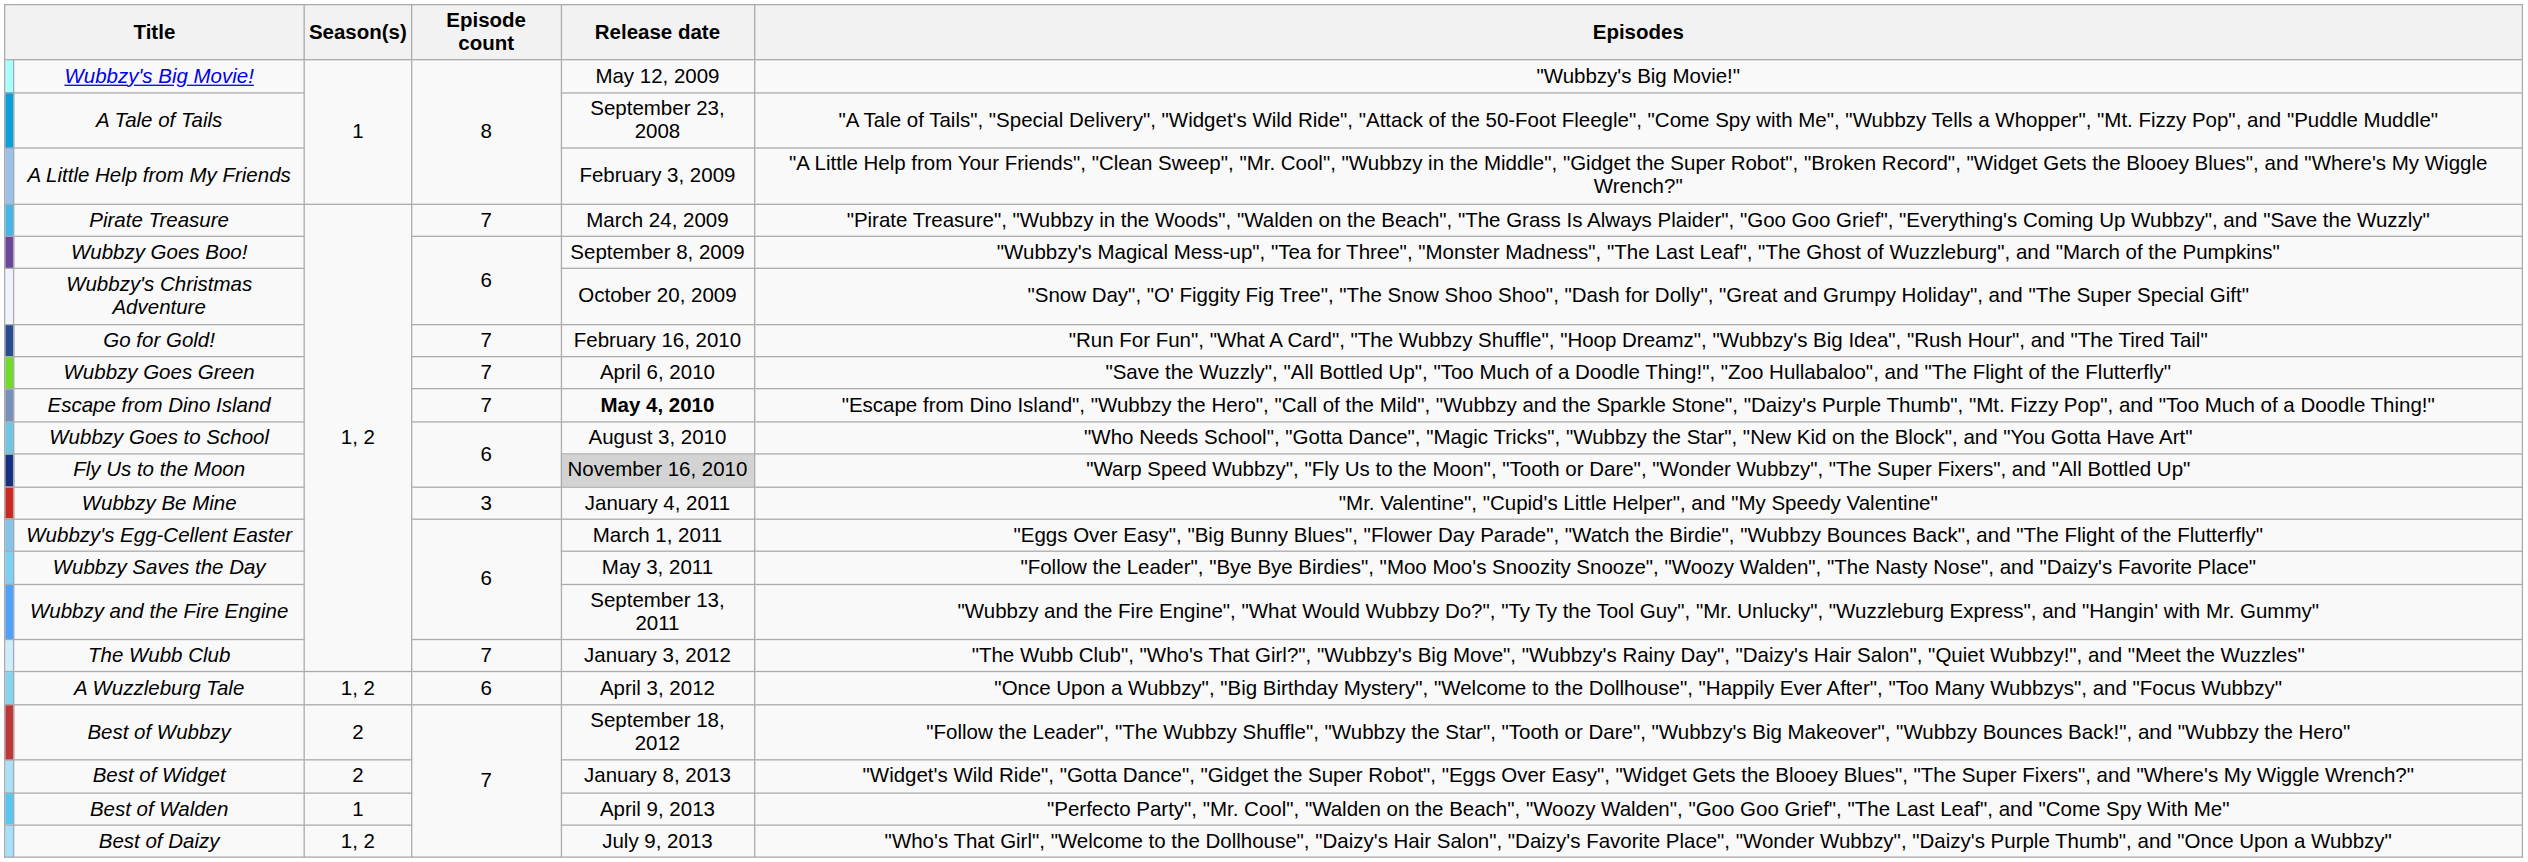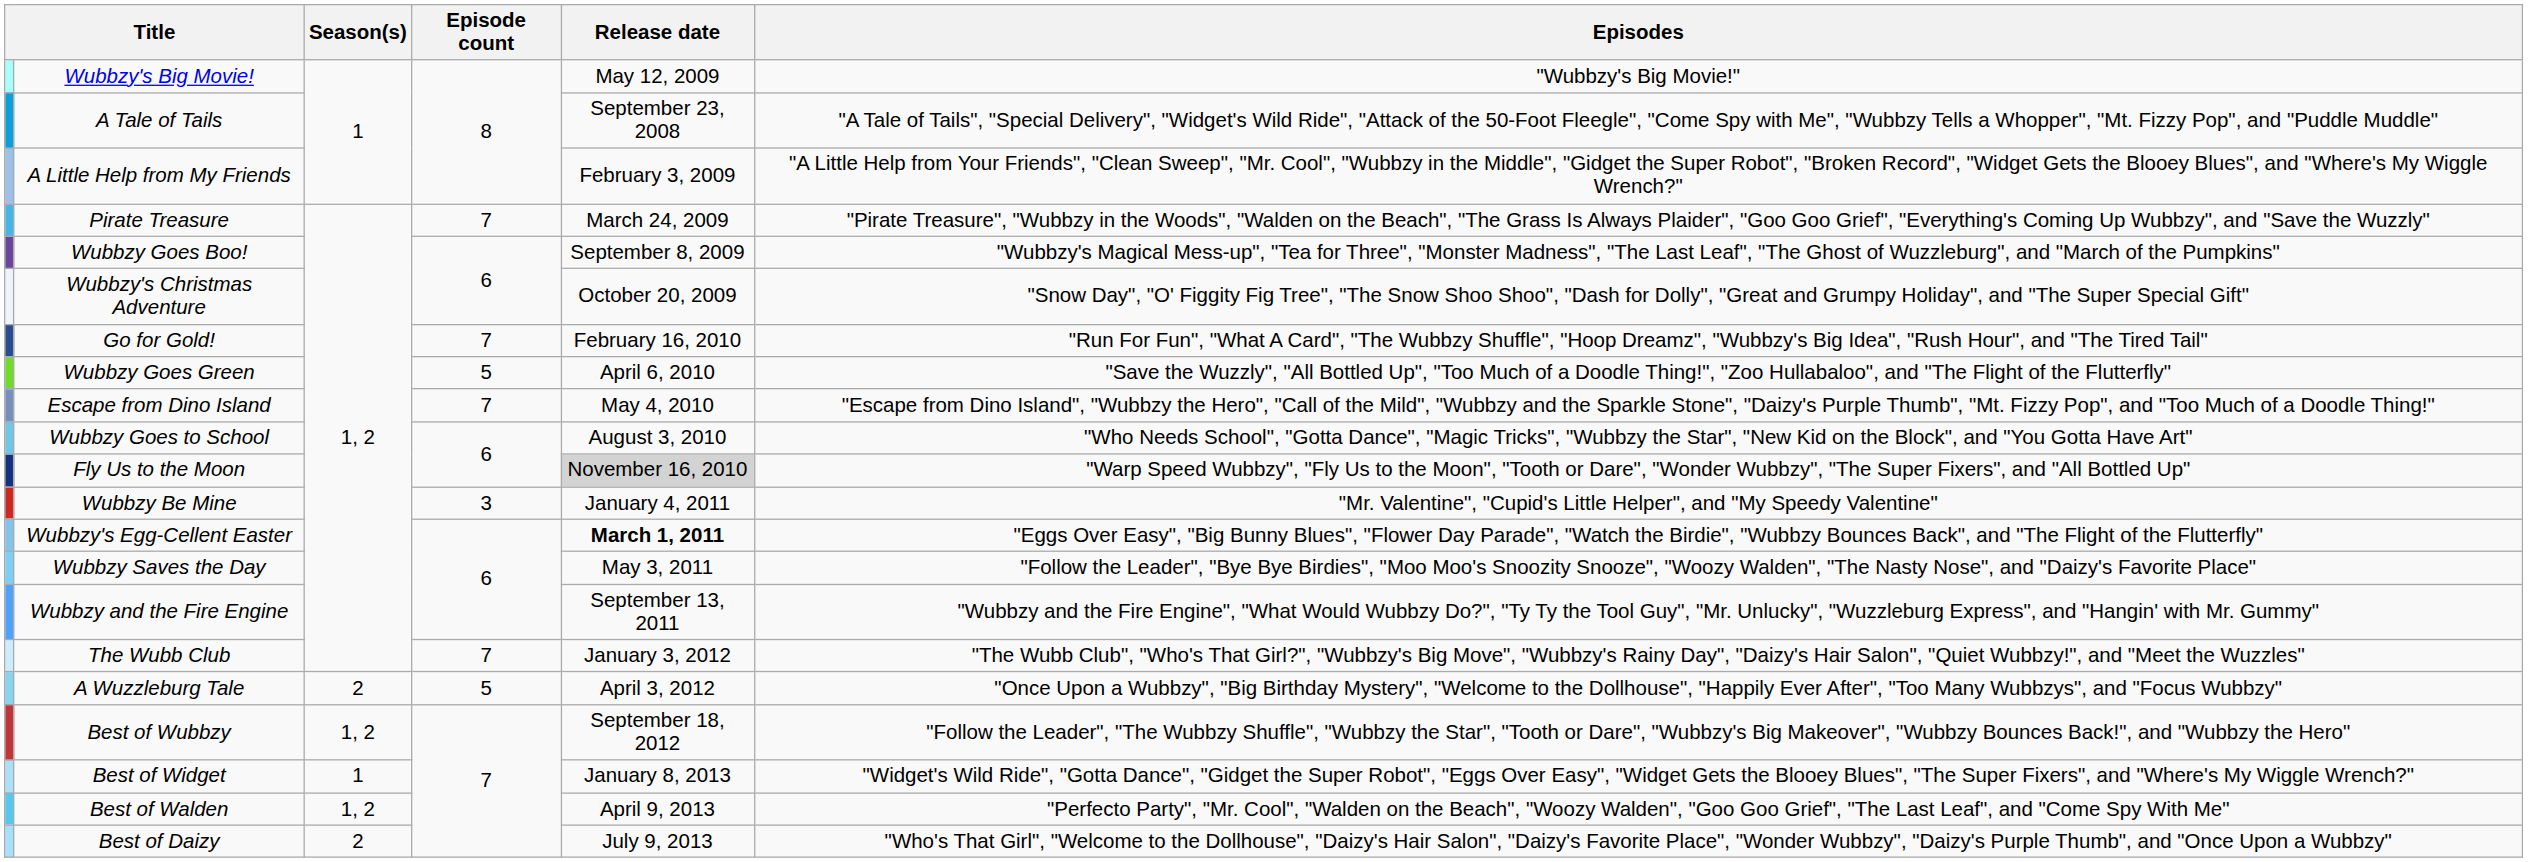(486, 372) 7 -> (486, 372) 5
(657, 405) bold -> (657, 405) normal
(657, 535) normal -> (657, 535) bold
(358, 688) 1, 2 -> (358, 688) 2
(486, 688) 6 -> (486, 688) 5
(358, 732) 2 -> (358, 732) 1, 2
(358, 776) 2 -> (358, 776) 1
(358, 808) 1 -> (358, 808) 1, 2
(358, 841) 1, 2 -> (358, 841) 2
